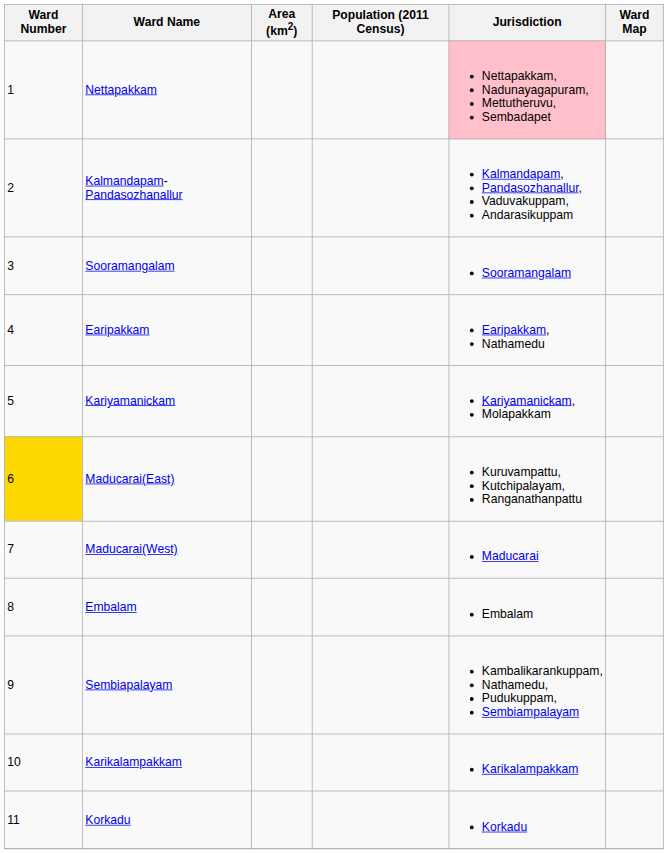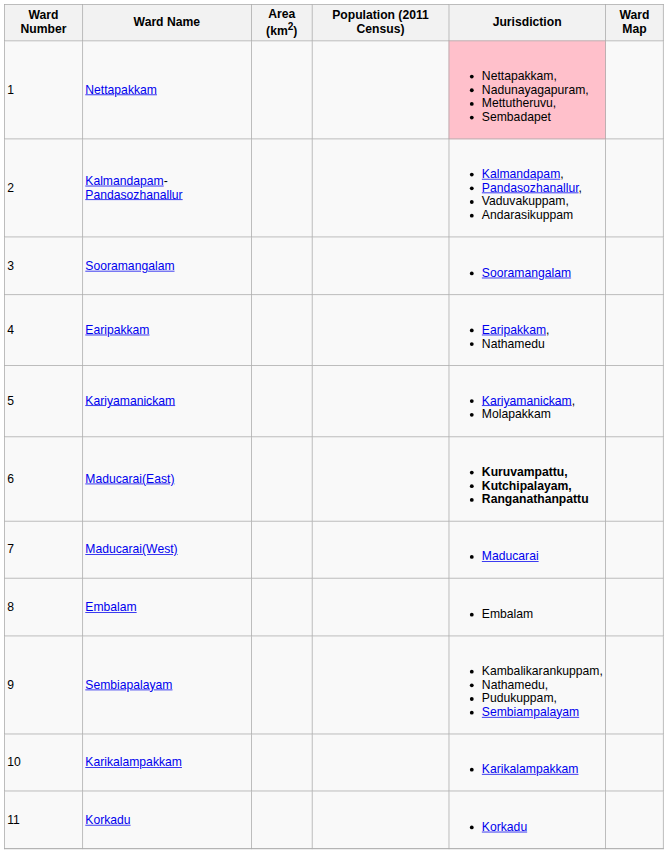(11, 478) gold background -> (11, 478) no background
(527, 486) normal -> (527, 486) bold
